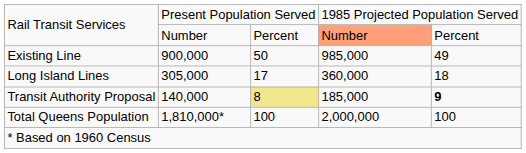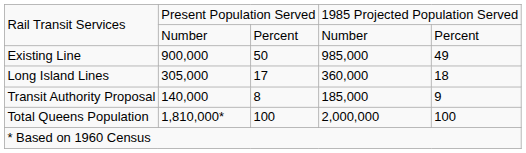(344, 35) lightsalmon background -> (344, 35) no background
(257, 96) khaki background -> (257, 96) no background
(438, 96) bold -> (438, 96) normal
